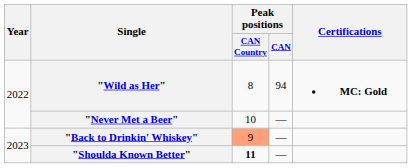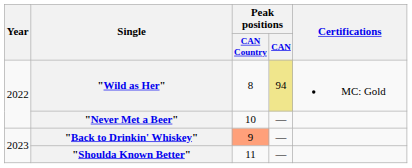(281, 85) no background -> (281, 85) khaki background
(350, 92) bold -> (350, 92) normal
(250, 154) bold -> (250, 154) normal
